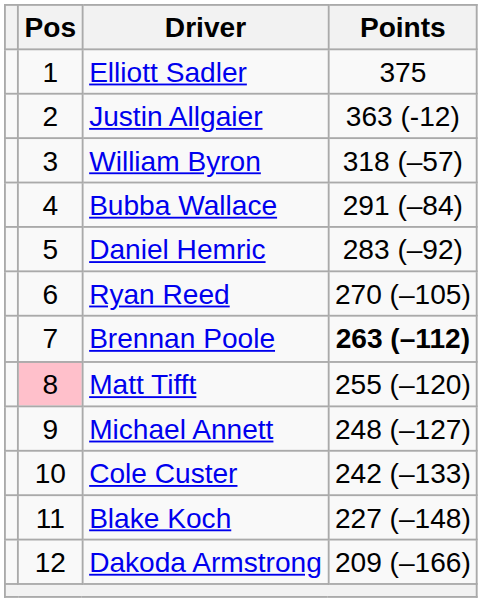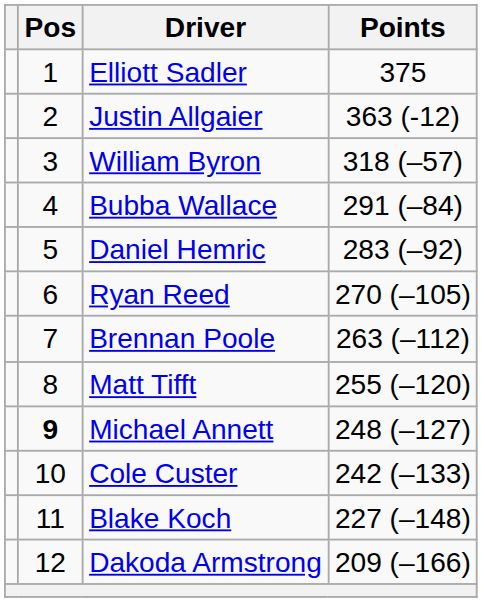(403, 339) bold -> (403, 339) normal
(50, 383) pink background -> (50, 383) no background
(50, 428) normal -> (50, 428) bold
